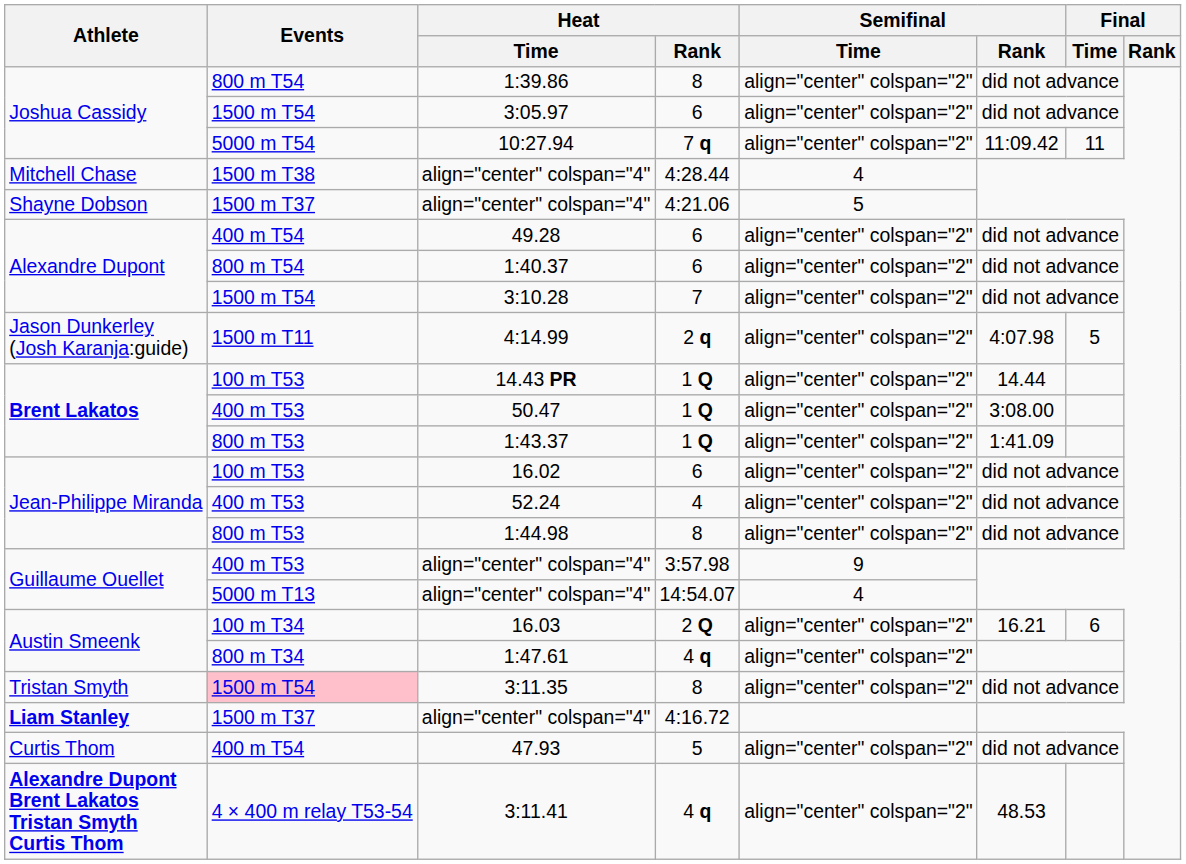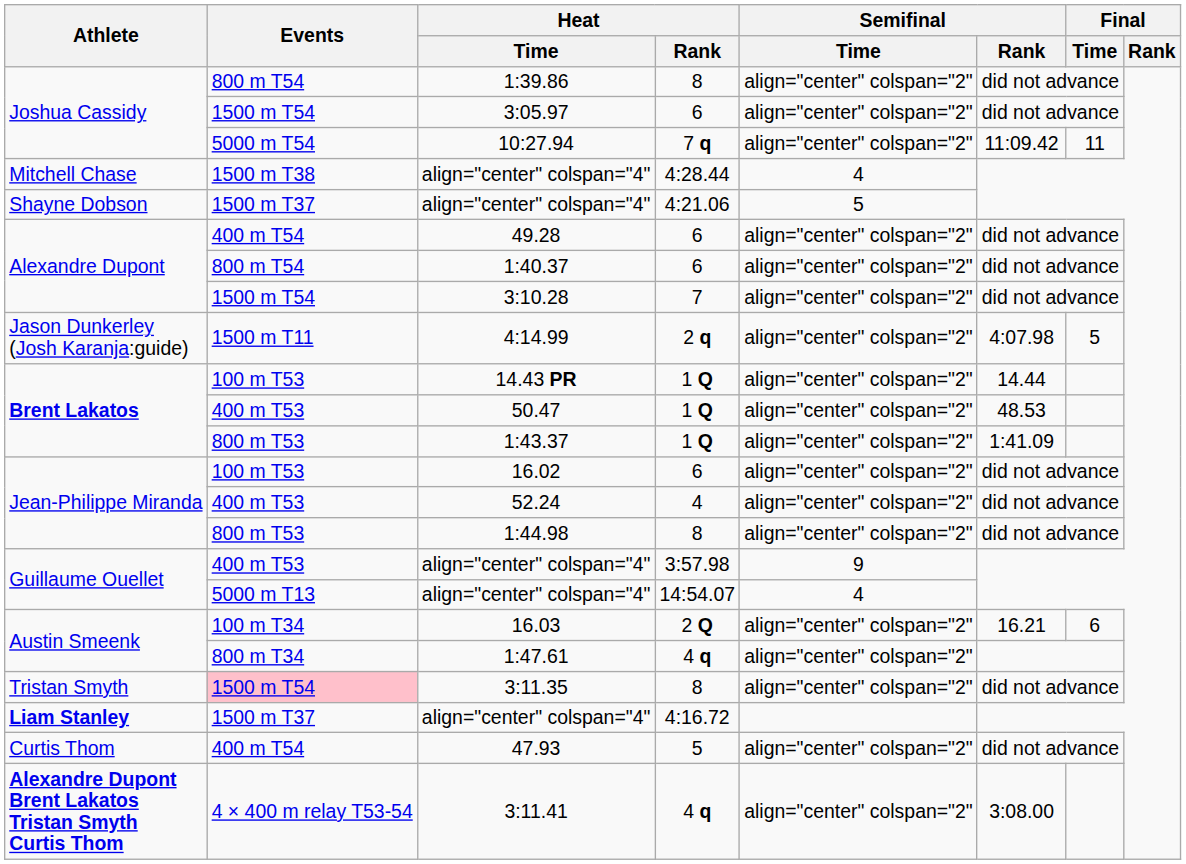(1022, 411) 3:08.00 -> (1022, 411) 48.53
(1022, 812) 48.53 -> (1022, 812) 3:08.00
